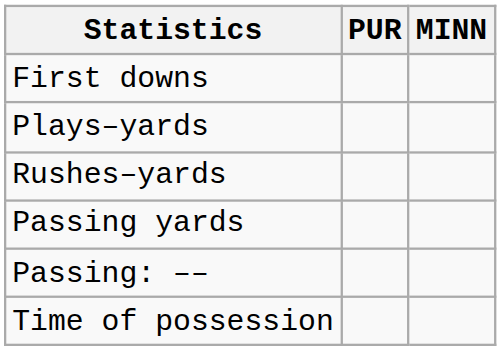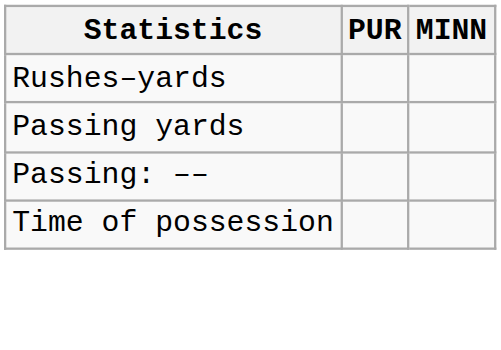- row: (111, 79)
- row: (111, 127)
